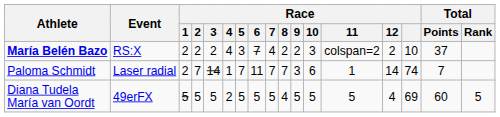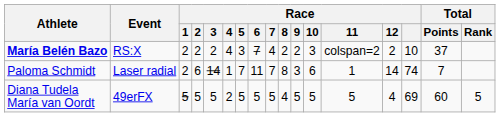(198, 71) 7 -> (198, 71) 6
(285, 71) 7 -> (285, 71) 8
